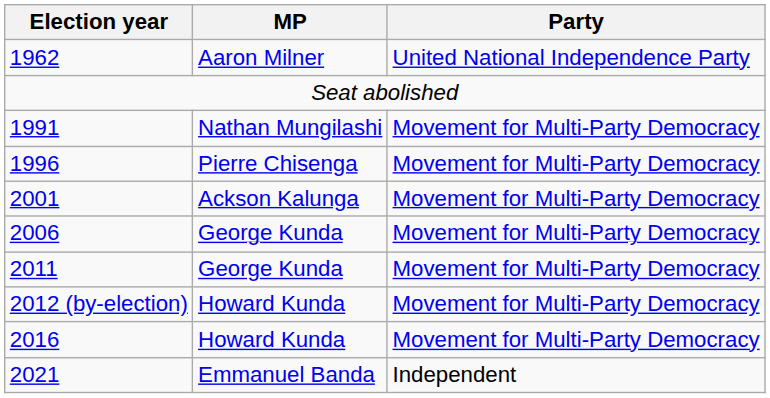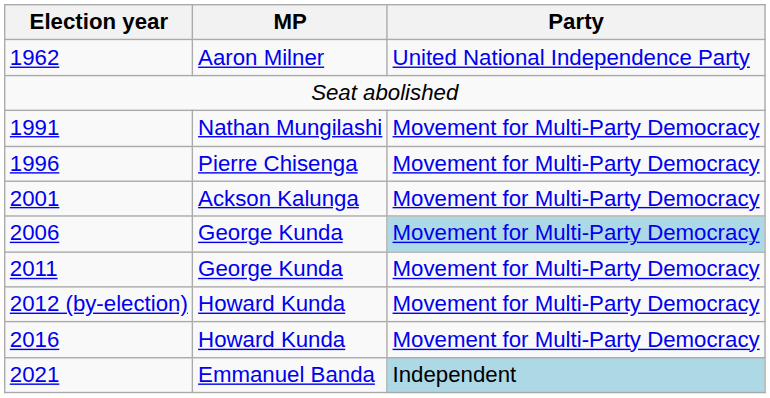(576, 233) no background -> (576, 233) lightblue background
(454, 374) no background -> (454, 374) lightblue background
